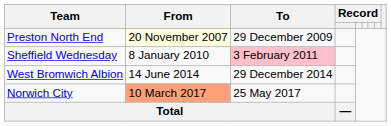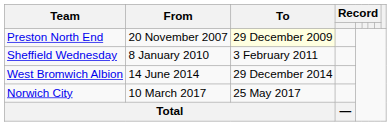(178, 37) lightyellow background -> (178, 37) no background
(283, 37) no background -> (283, 37) lightyellow background
(276, 56) pink background -> (276, 56) no background
(167, 93) lightsalmon background -> (167, 93) no background
